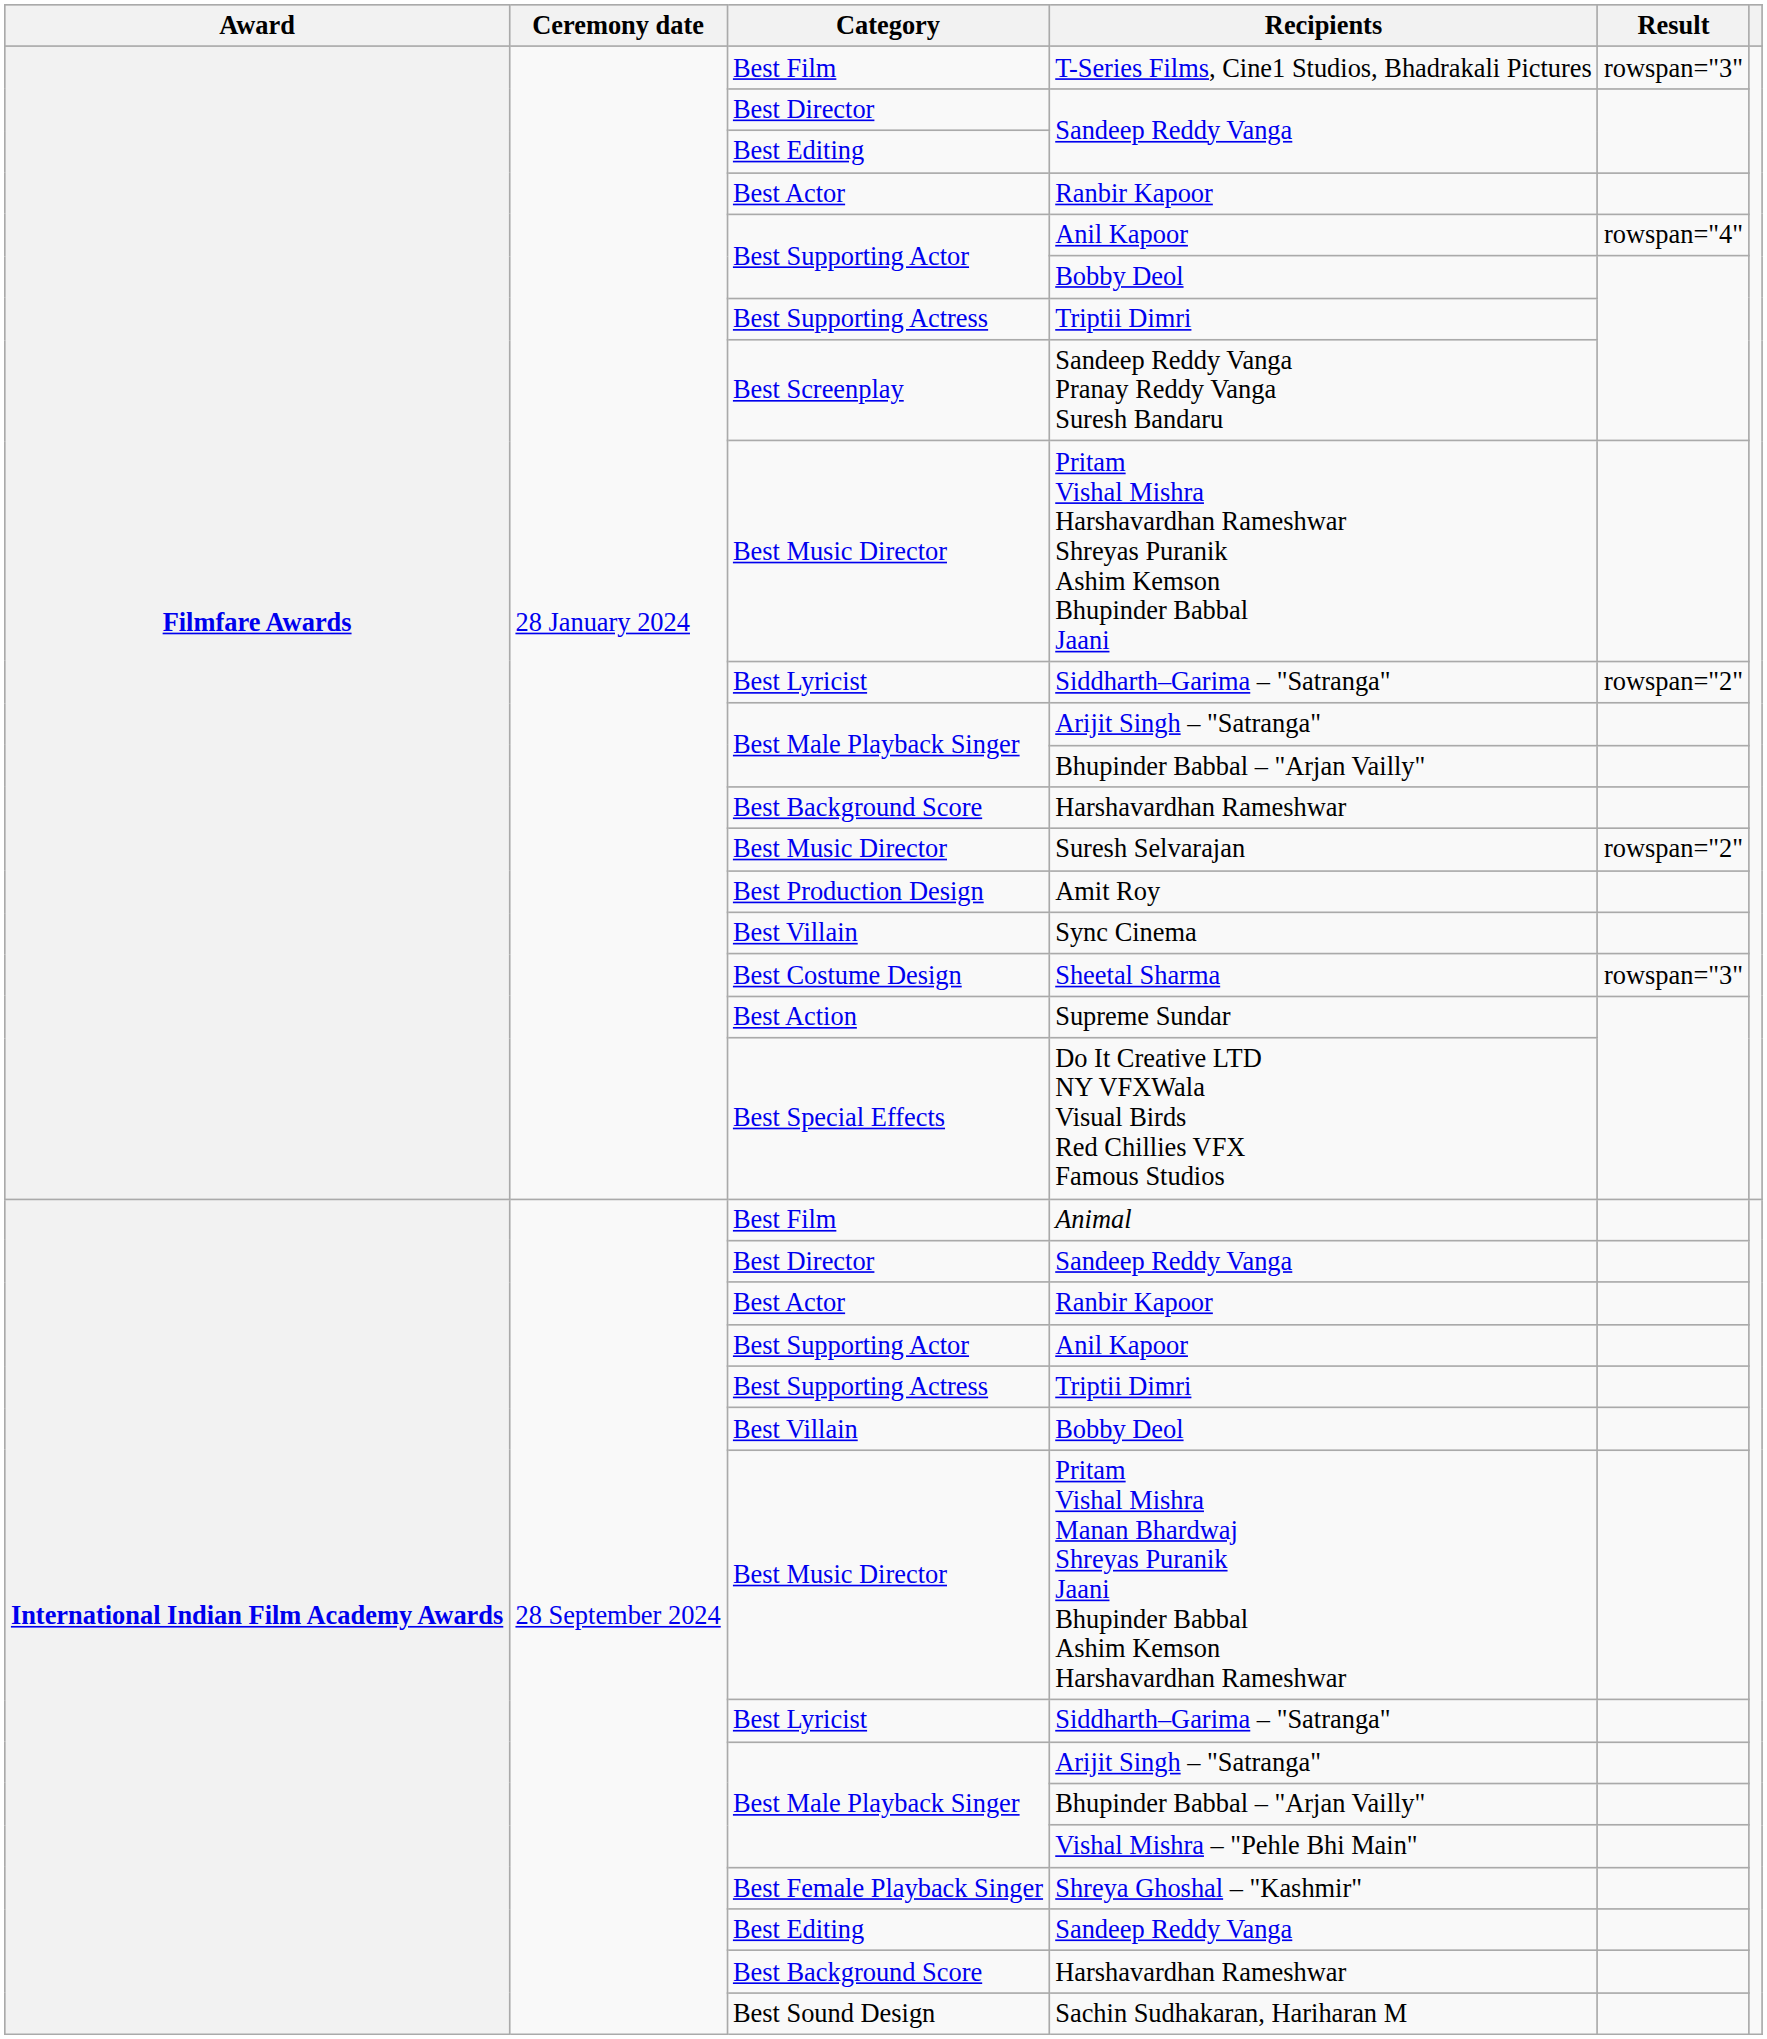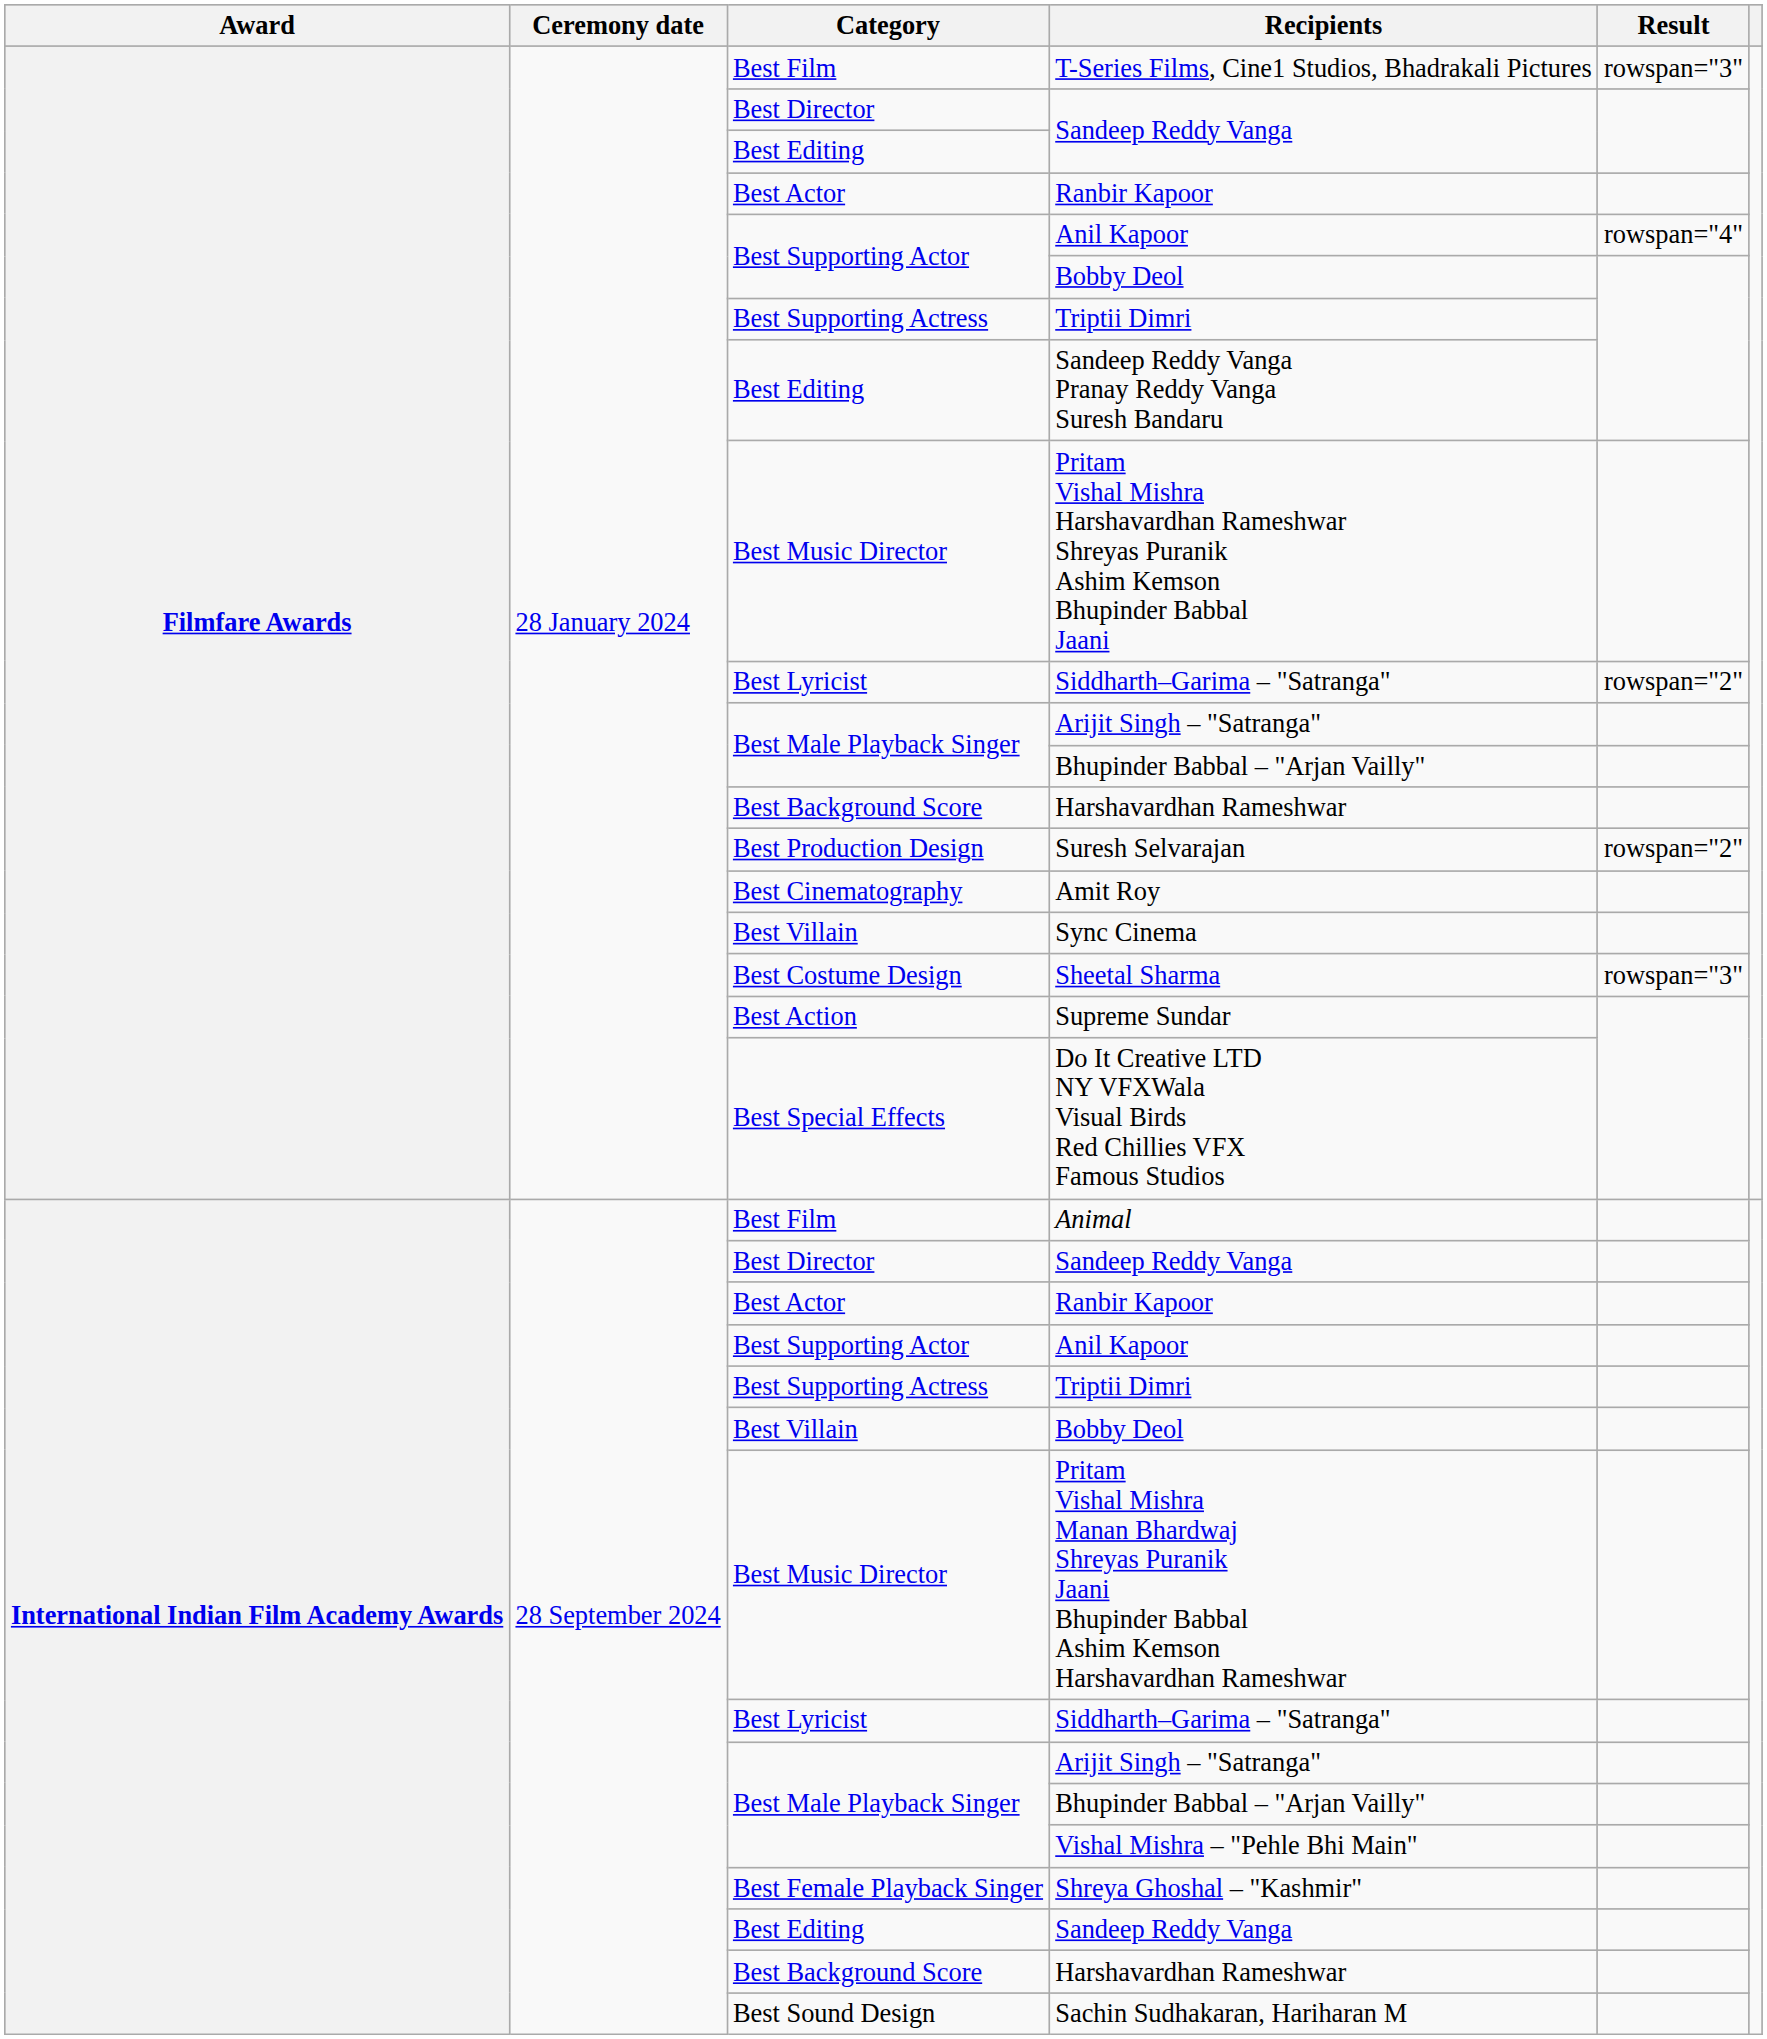(818, 390) Best Screenplay -> (799, 390) Best Editing
(840, 849) Best Music Director -> (858, 849) Best Production Design
(858, 891) Best Production Design -> (848, 891) Best Cinematography
